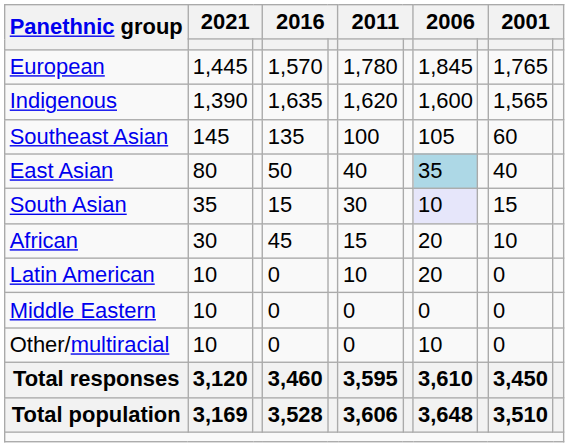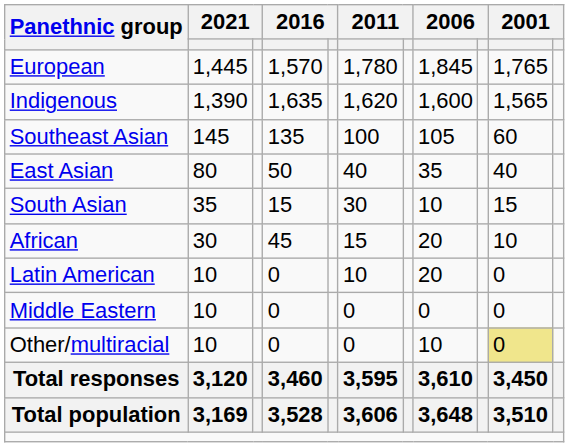(430, 171) lightblue background -> (430, 171) no background
(430, 205) lavender background -> (430, 205) no background
(499, 344) no background -> (499, 344) khaki background
